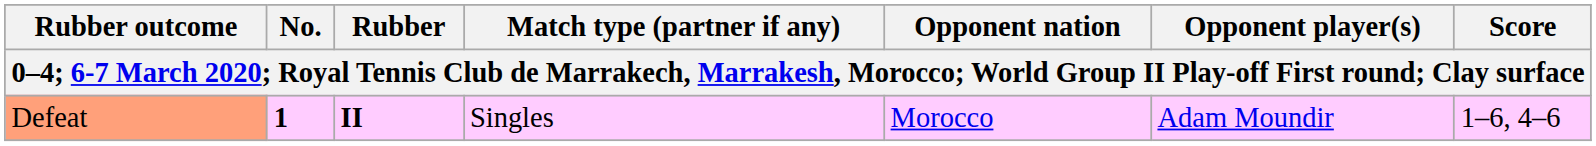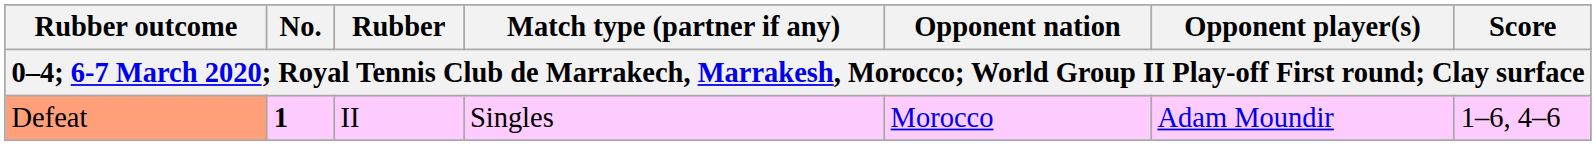(352, 117) bold -> (350, 117) normal
